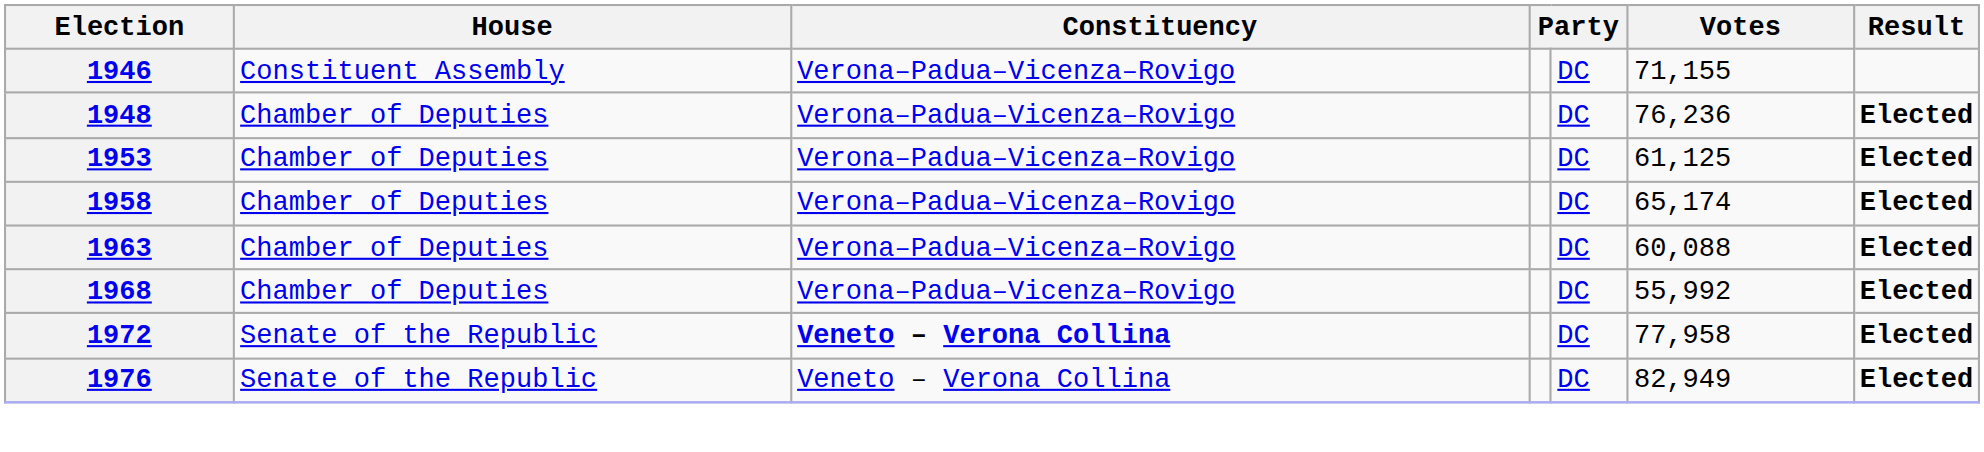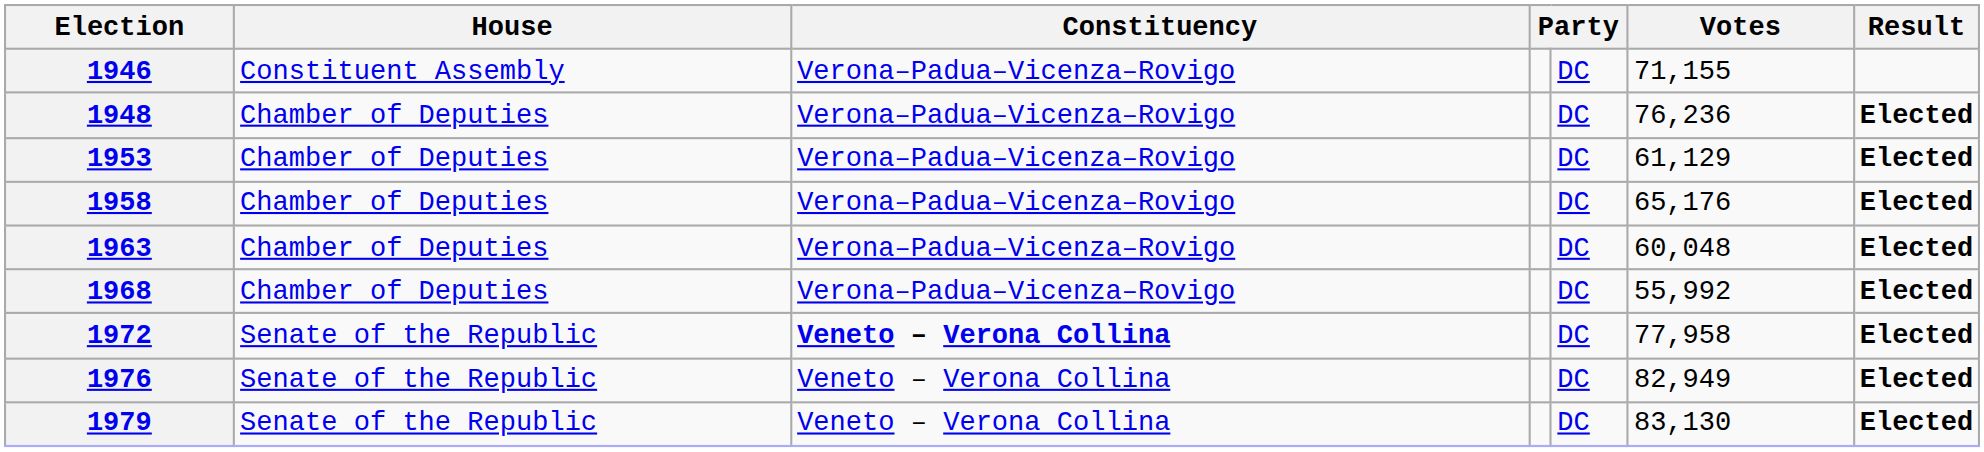(1683, 159) 61,125 -> (1683, 159) 61,129
(1683, 203) 65,174 -> (1683, 203) 65,176
(1683, 247) 60,088 -> (1683, 247) 60,048
+ row: (119, 424)
